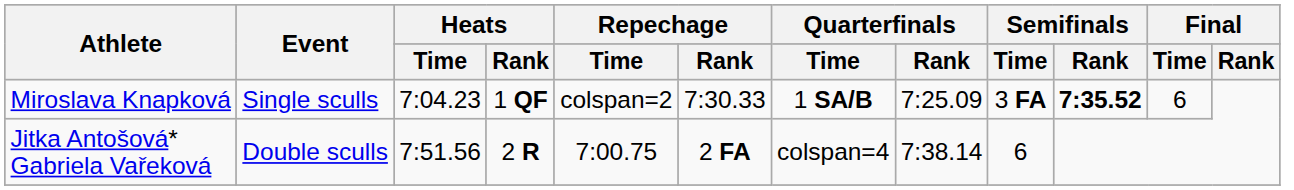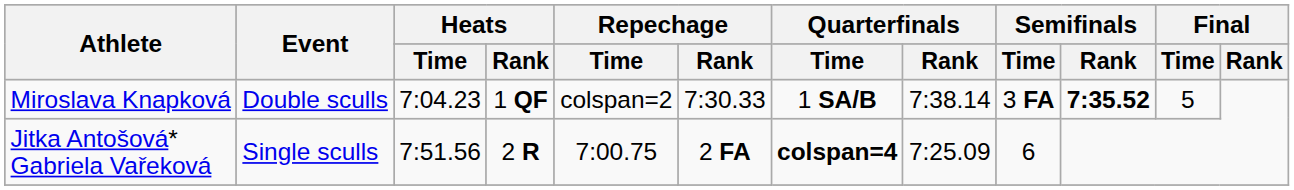(310, 100) Single sculls -> (315, 100) Double sculls
(942, 100) 7:25.09 -> (950, 100) 7:38.14
(1180, 100) 6 -> (1188, 100) 5
(315, 152) Double sculls -> (310, 152) Single sculls
(833, 152) normal -> (837, 152) bold
(942, 152) 7:38.14 -> (950, 152) 7:25.09
